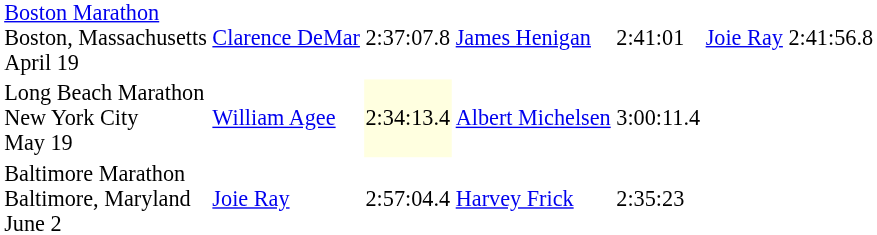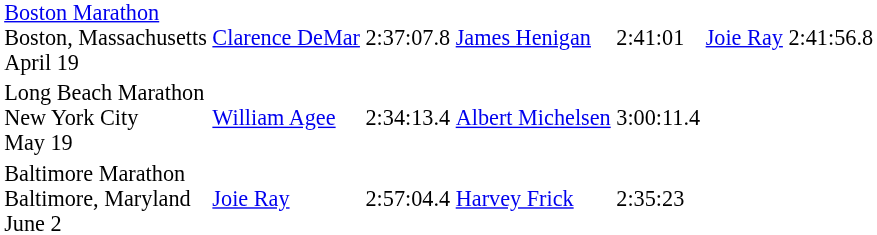(408, 118) lightyellow background -> (408, 118) no background
